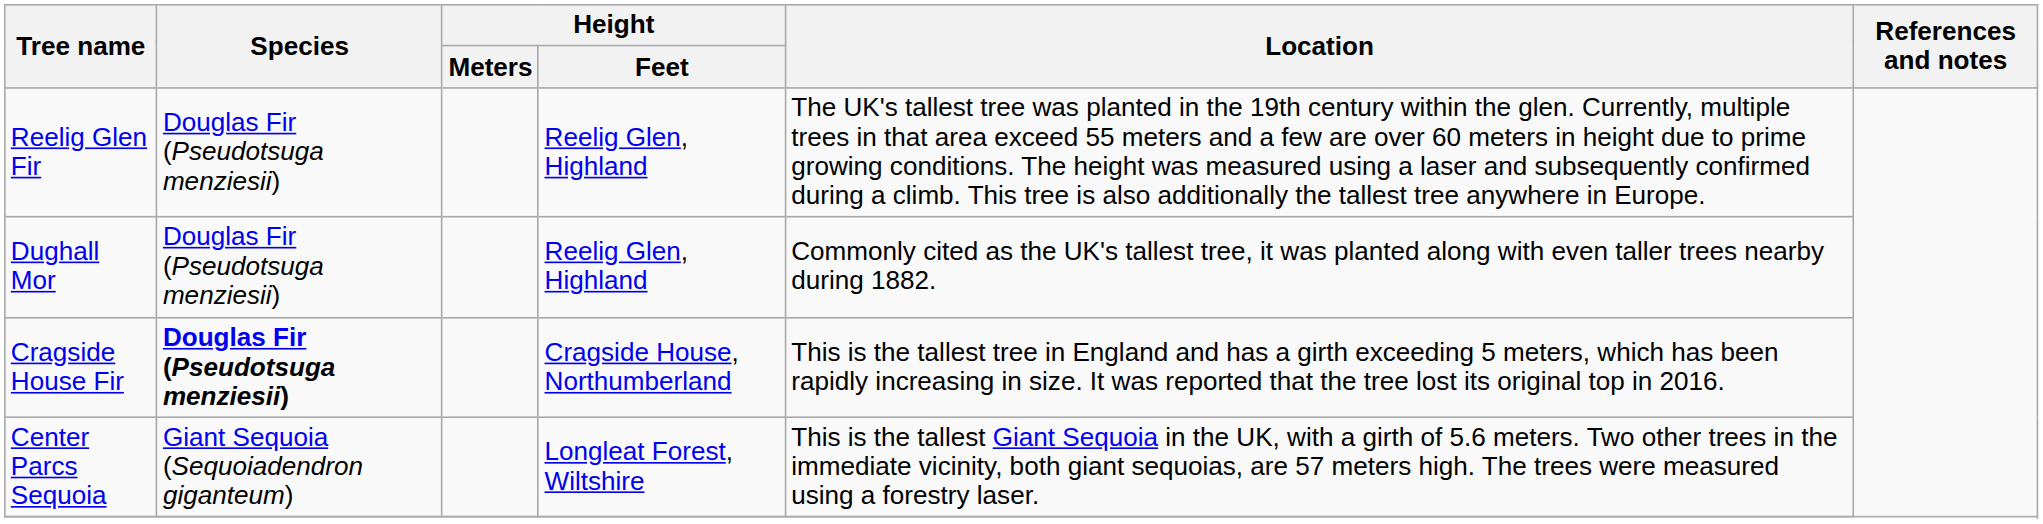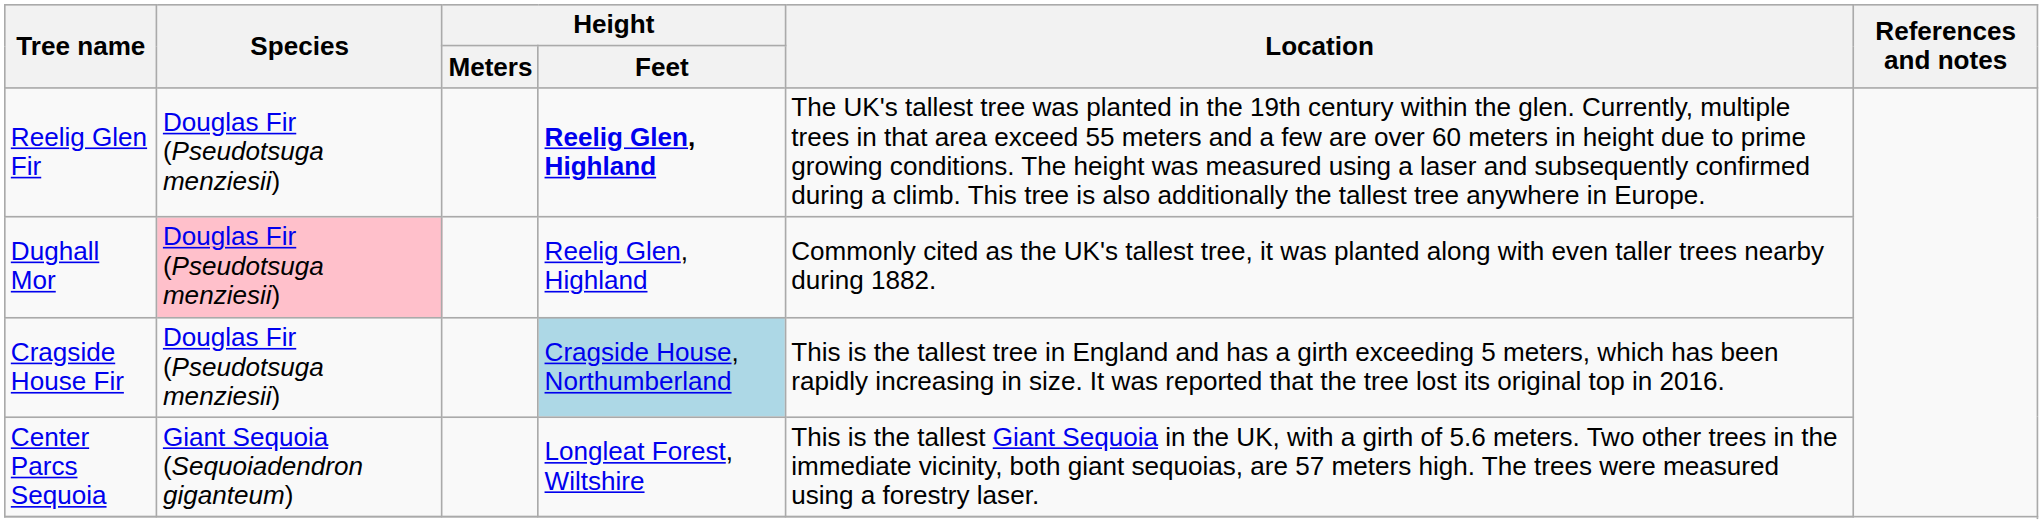(616, 151) normal -> (620, 151) bold
(243, 266) no background -> (243, 266) pink background
(249, 366) bold -> (243, 366) normal
(642, 366) no background -> (642, 366) lightblue background
